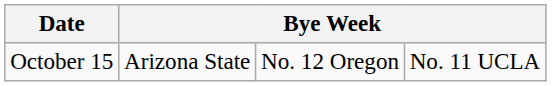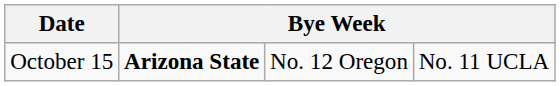(187, 61) normal -> (192, 61) bold
